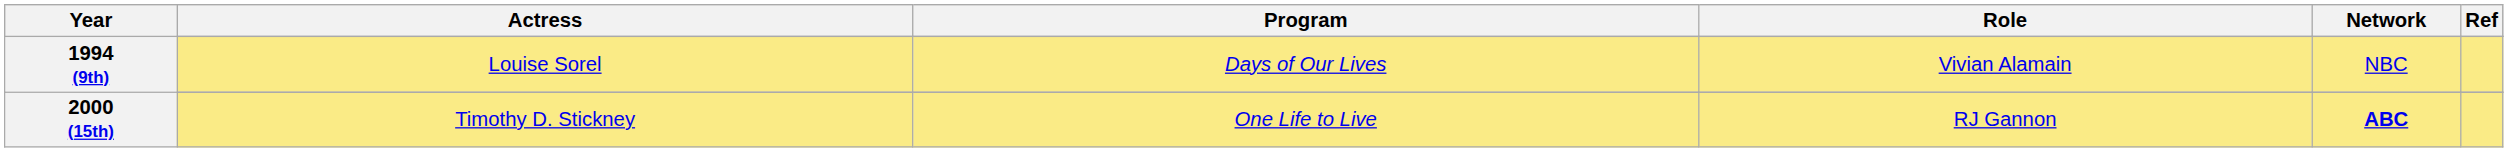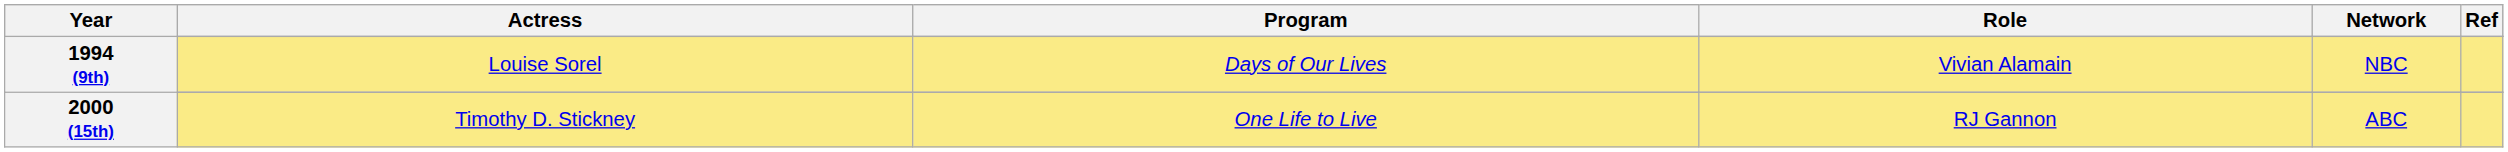(2386, 119) bold -> (2386, 119) normal
